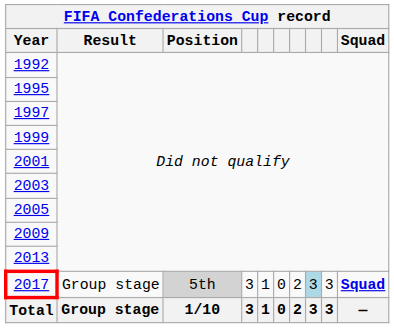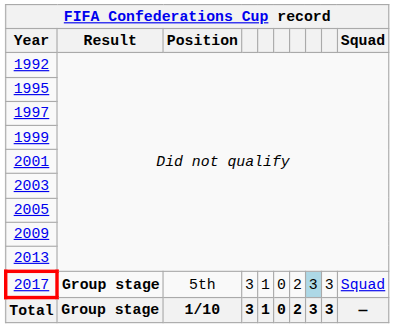(111, 285) normal -> (111, 285) bold
(202, 285) lightgrey background -> (202, 285) no background
(363, 285) bold -> (363, 285) normal
